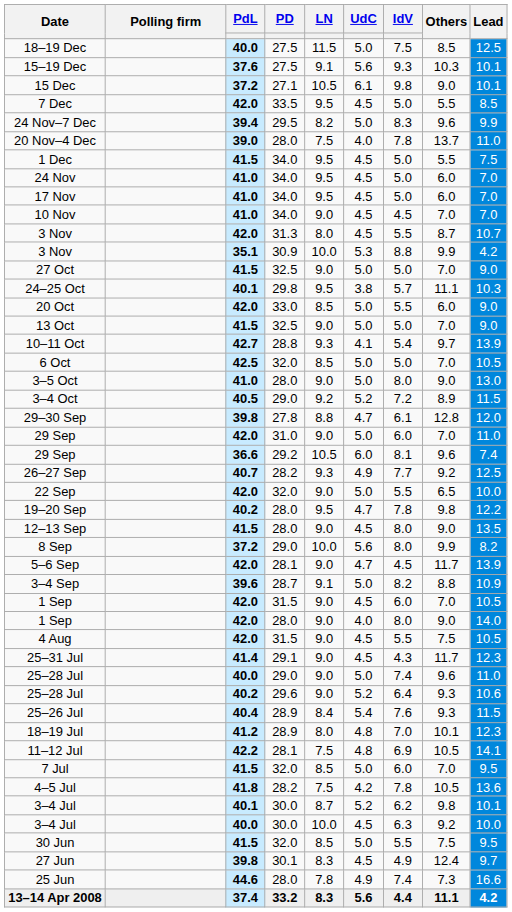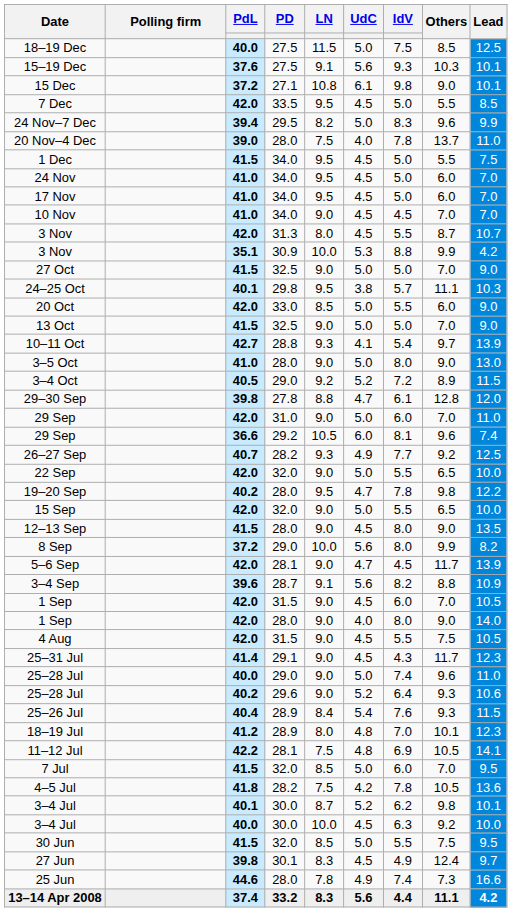(324, 85) 10.5 -> (324, 85) 10.8
- row: (55, 362)
+ row: (55, 510)
(363, 583) 5.0 -> (363, 583) 5.6
